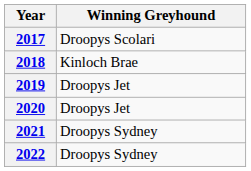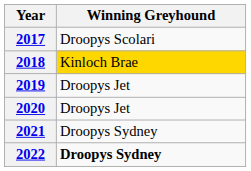(99, 62) no background -> (99, 62) gold background
(109, 154) normal -> (111, 154) bold
